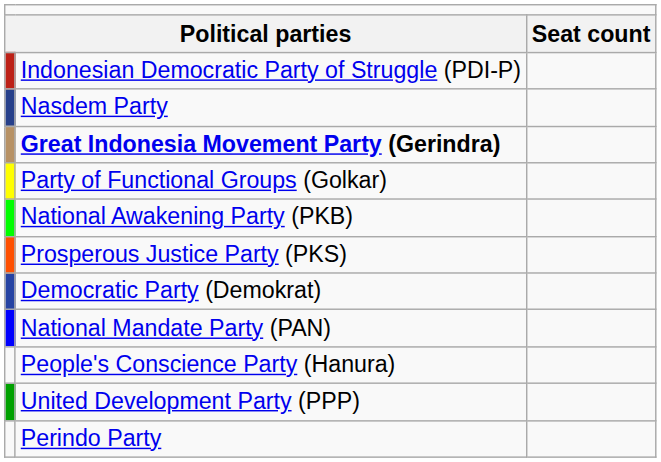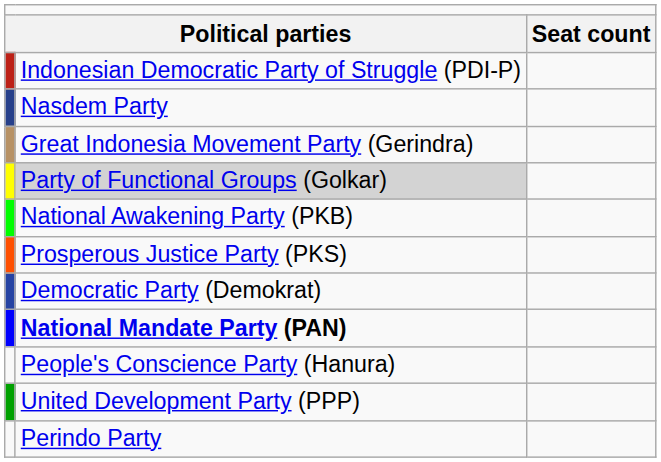(261, 143) bold -> (247, 143) normal
(204, 180) no background -> (204, 180) lightgrey background
(176, 327) normal -> (184, 327) bold
